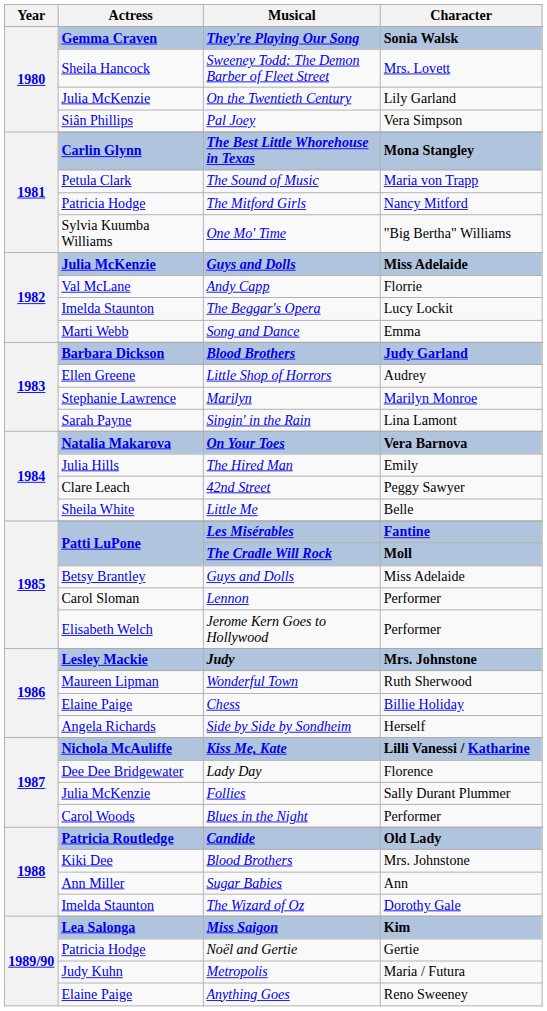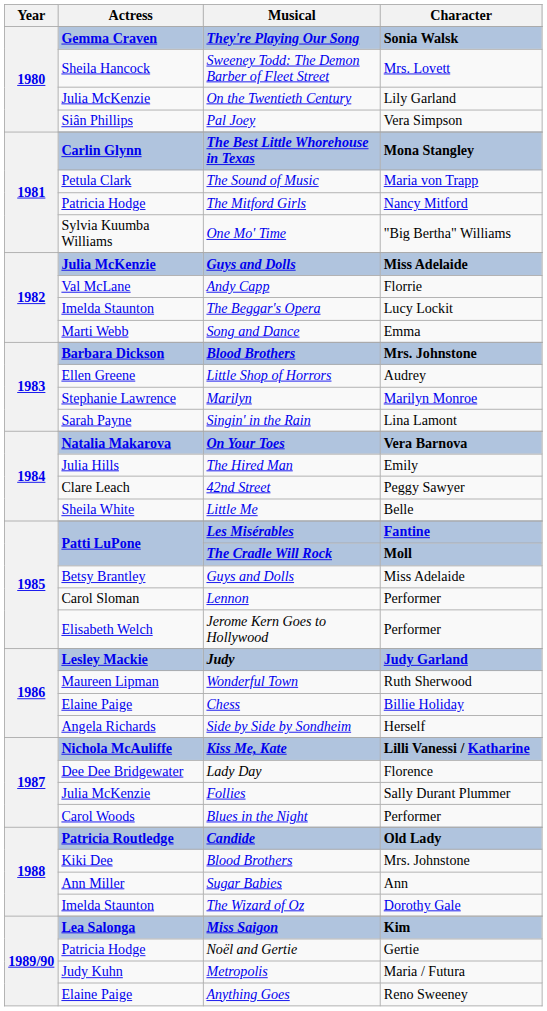(426, 353) Judy Garland -> (430, 353) Mrs. Johnstone
(430, 659) Mrs. Johnstone -> (426, 659) Judy Garland
